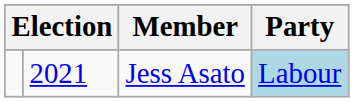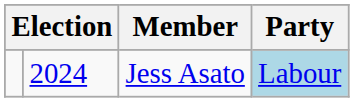(58, 73) 2021 -> (58, 73) 2024
